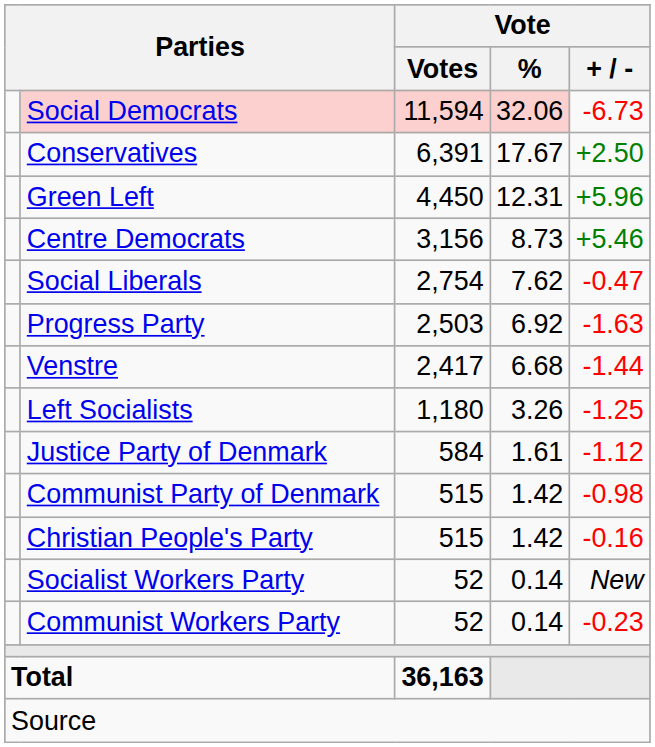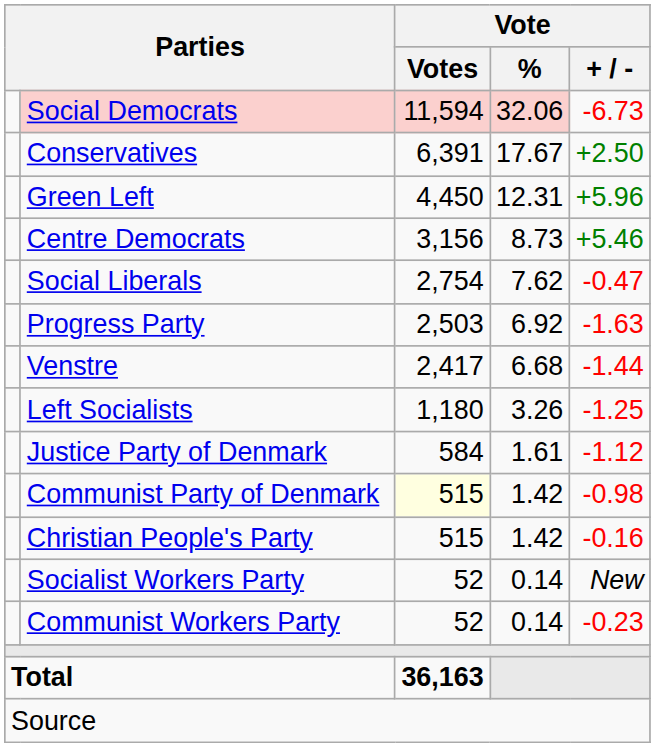(461, 494) no background -> (461, 494) lightyellow background
